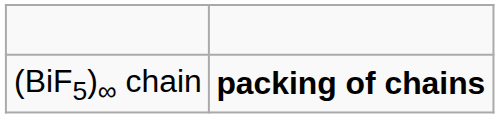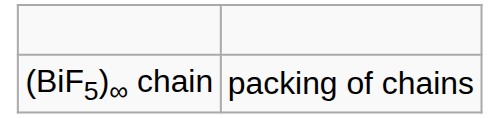(351, 83) bold -> (351, 83) normal
